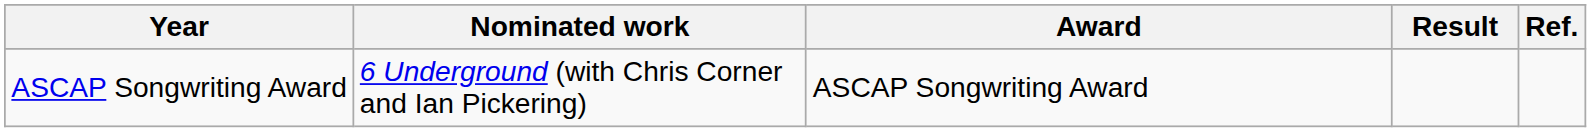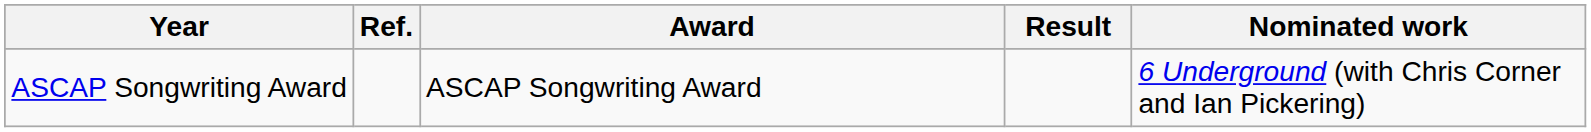columns swapped: (580, 26) <-> (1552, 26)
